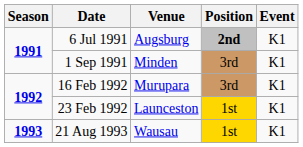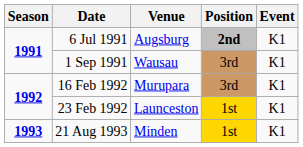(156, 62) Minden -> (156, 62) Wausau
(156, 131) Wausau -> (156, 131) Minden
